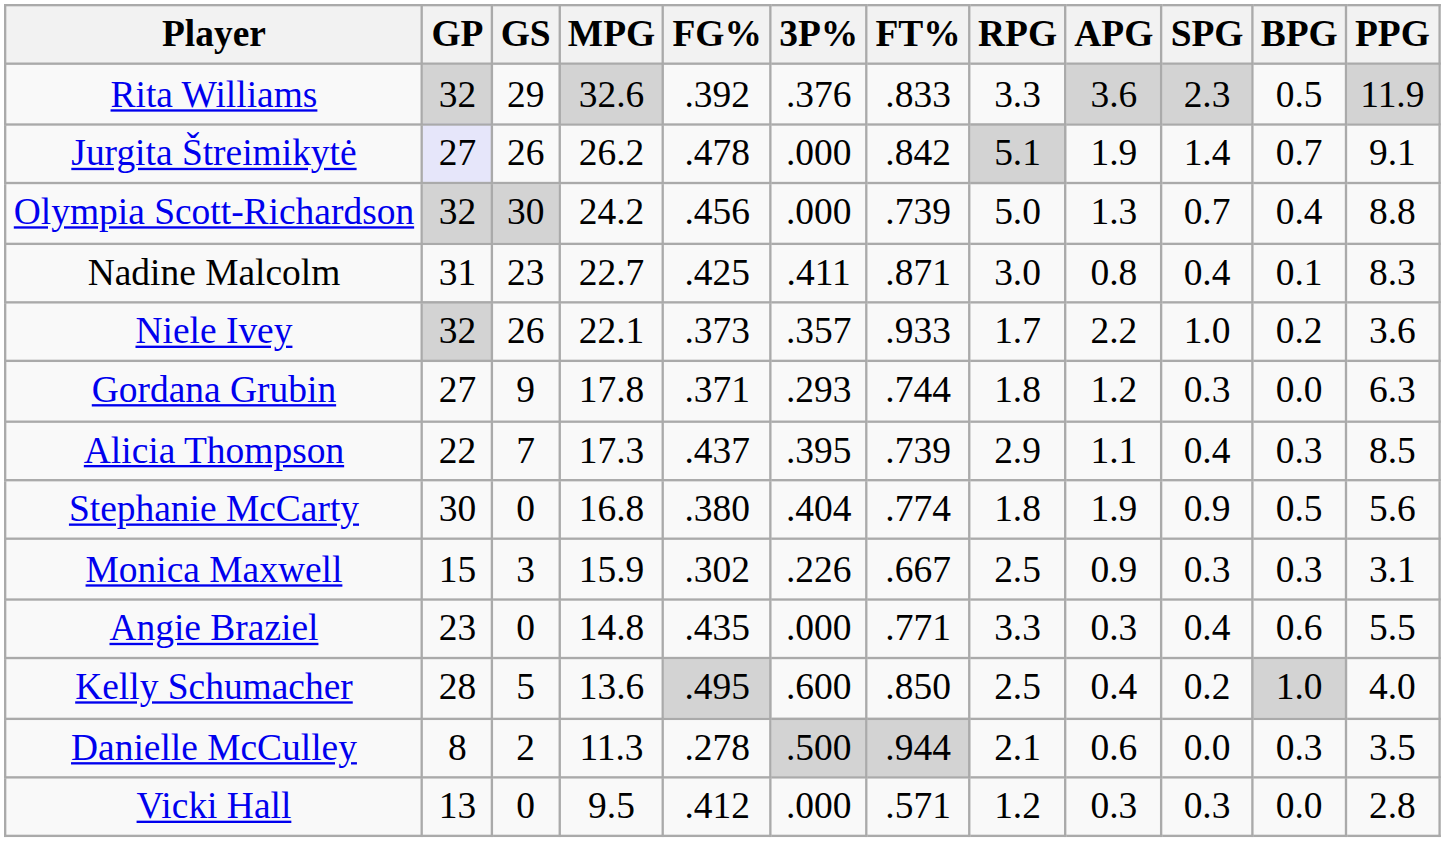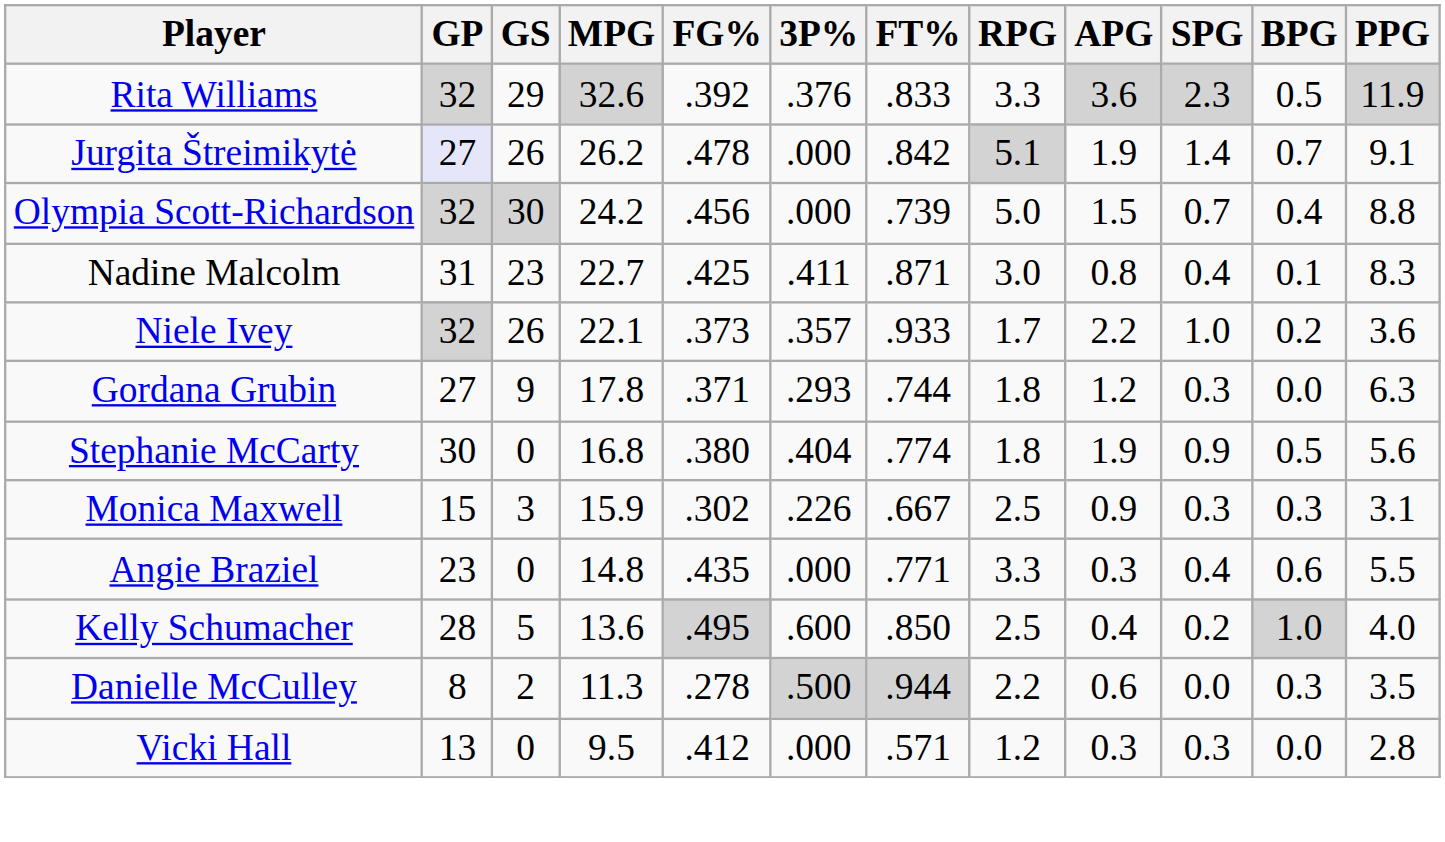(1114, 212) 1.3 -> (1114, 212) 1.5
- row: (214, 449)
(1018, 746) 2.1 -> (1018, 687) 2.2
